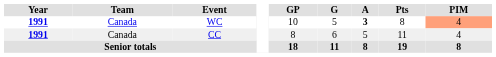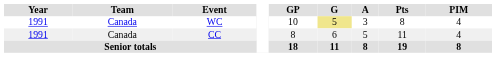(38, 22) bold -> (38, 22) normal
(334, 22) no background -> (334, 22) khaki background
(365, 22) bold -> (365, 22) normal
(459, 22) lightsalmon background -> (459, 22) no background
(38, 34) bold -> (38, 34) normal
